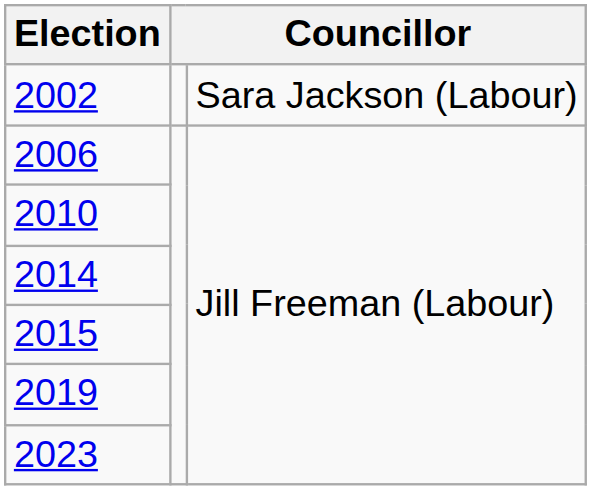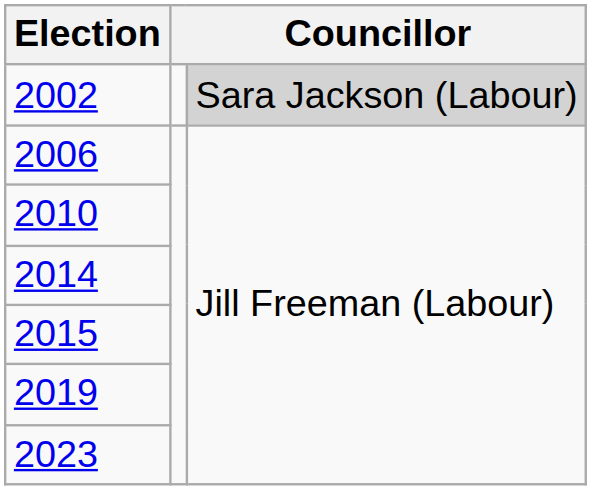(387, 94) no background -> (387, 94) lightgrey background
